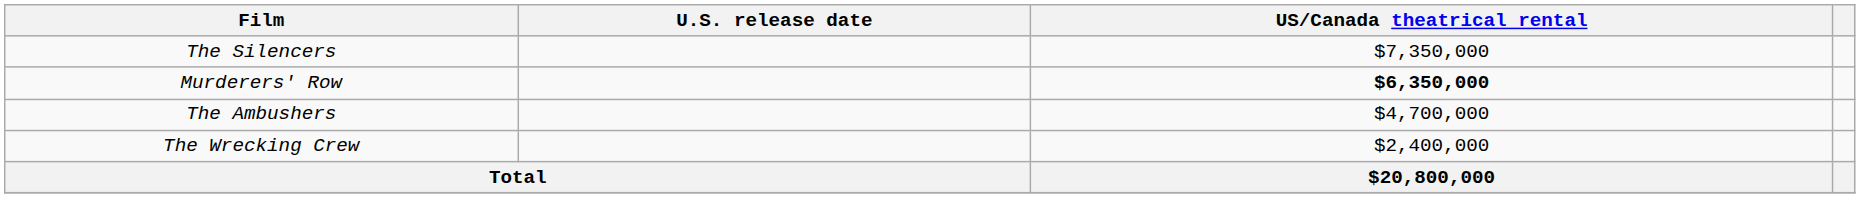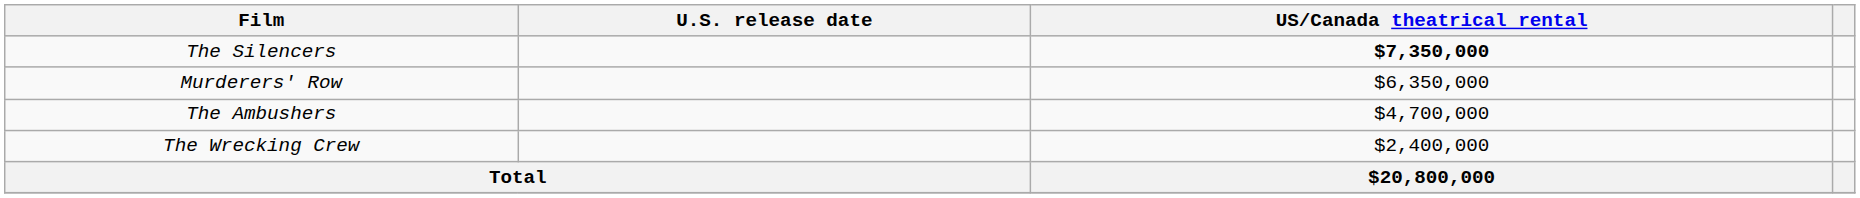(1432, 52) normal -> (1432, 52) bold
(1432, 83) bold -> (1432, 83) normal
